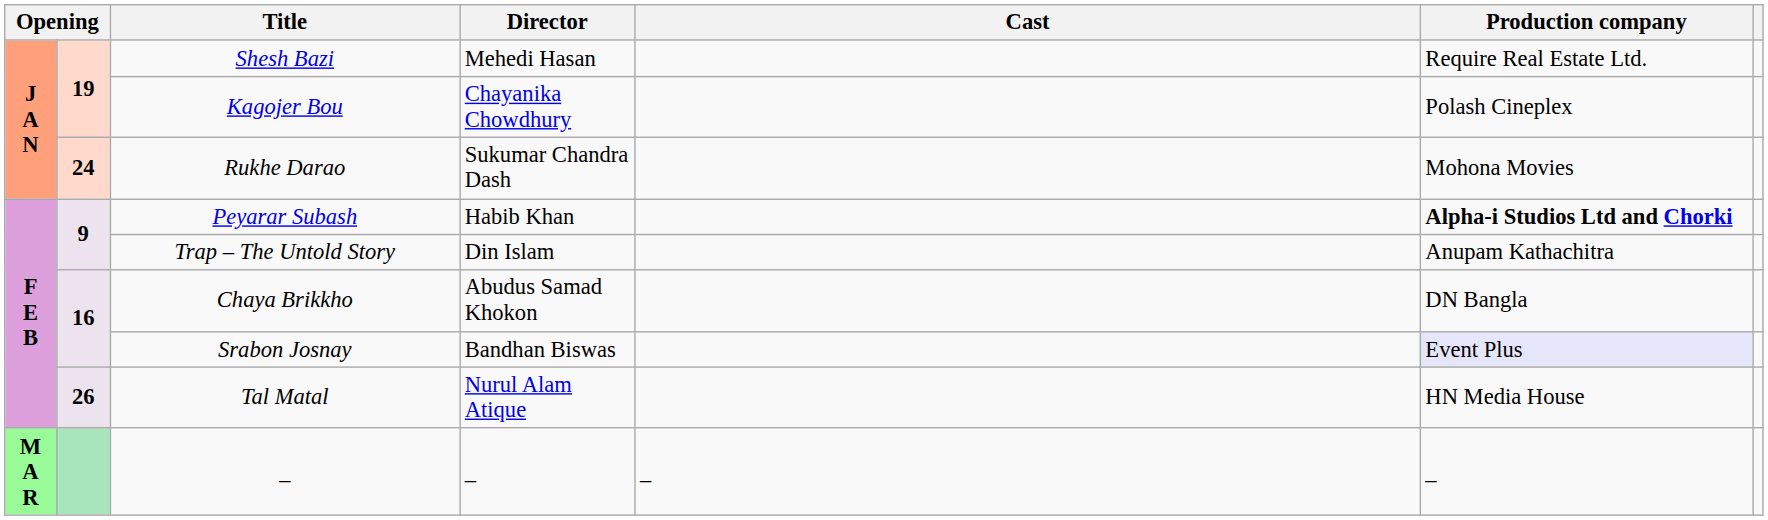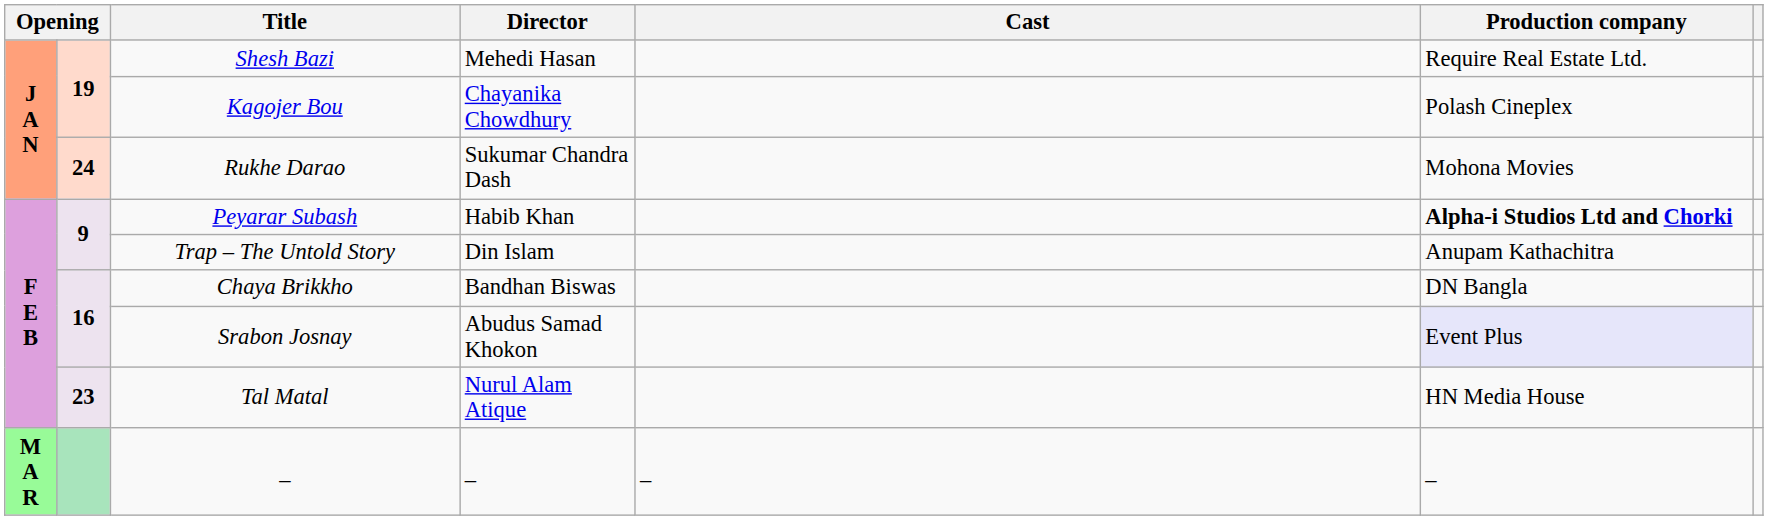(533, 300) Abudus Samad Khokon -> (540, 287) Bandhan Biswas
(540, 348) Bandhan Biswas -> (533, 336) Abudus Samad Khokon
(83, 397) 26 -> (83, 397) 23
